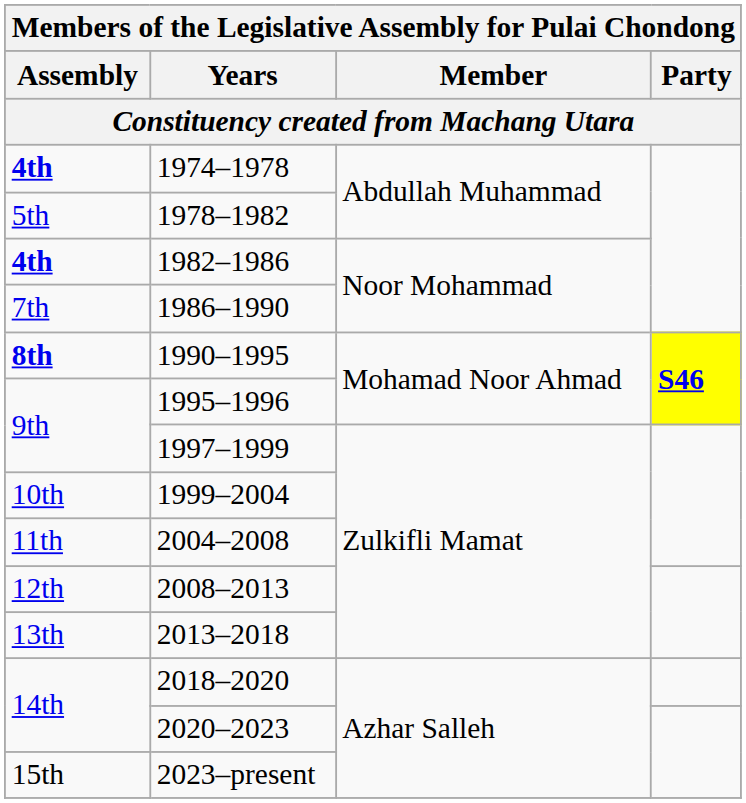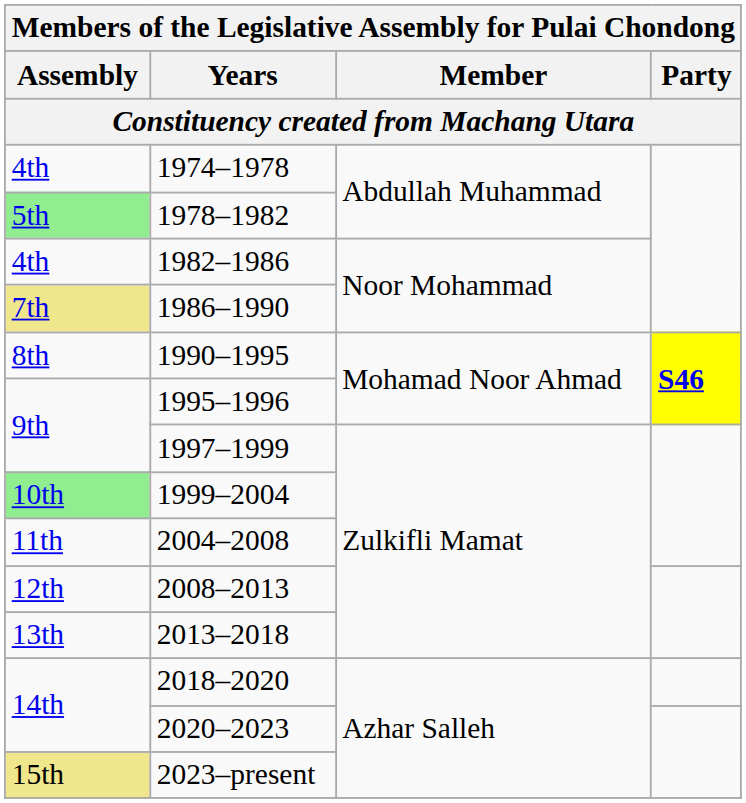(32, 167) bold -> (31, 167) normal
(31, 214) no background -> (31, 214) lightgreen background
(32, 261) bold -> (31, 261) normal
(31, 307) no background -> (31, 307) khaki background
(32, 354) bold -> (31, 354) normal
(38, 494) no background -> (38, 494) lightgreen background
(38, 774) no background -> (38, 774) khaki background
